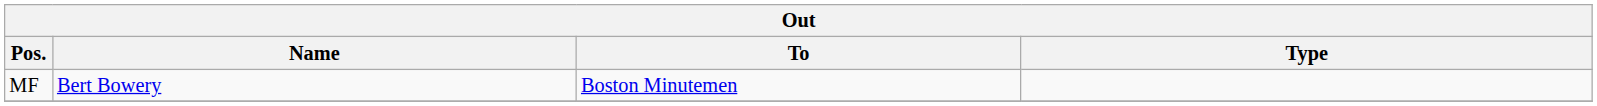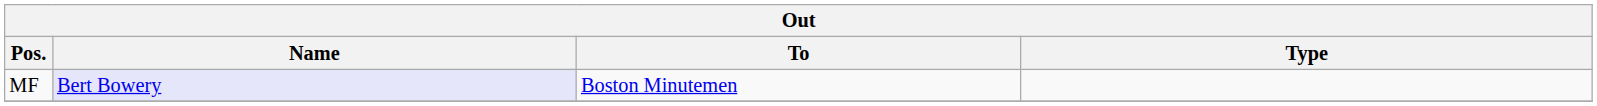(109, 85) no background -> (109, 85) lavender background
